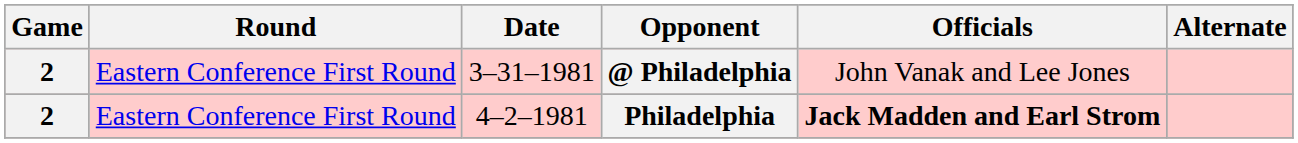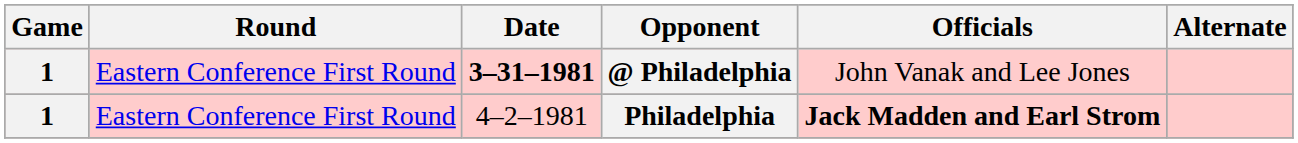(47, 71) 2 -> (47, 71) 1
(532, 71) normal -> (532, 71) bold
(47, 115) 2 -> (47, 115) 1
